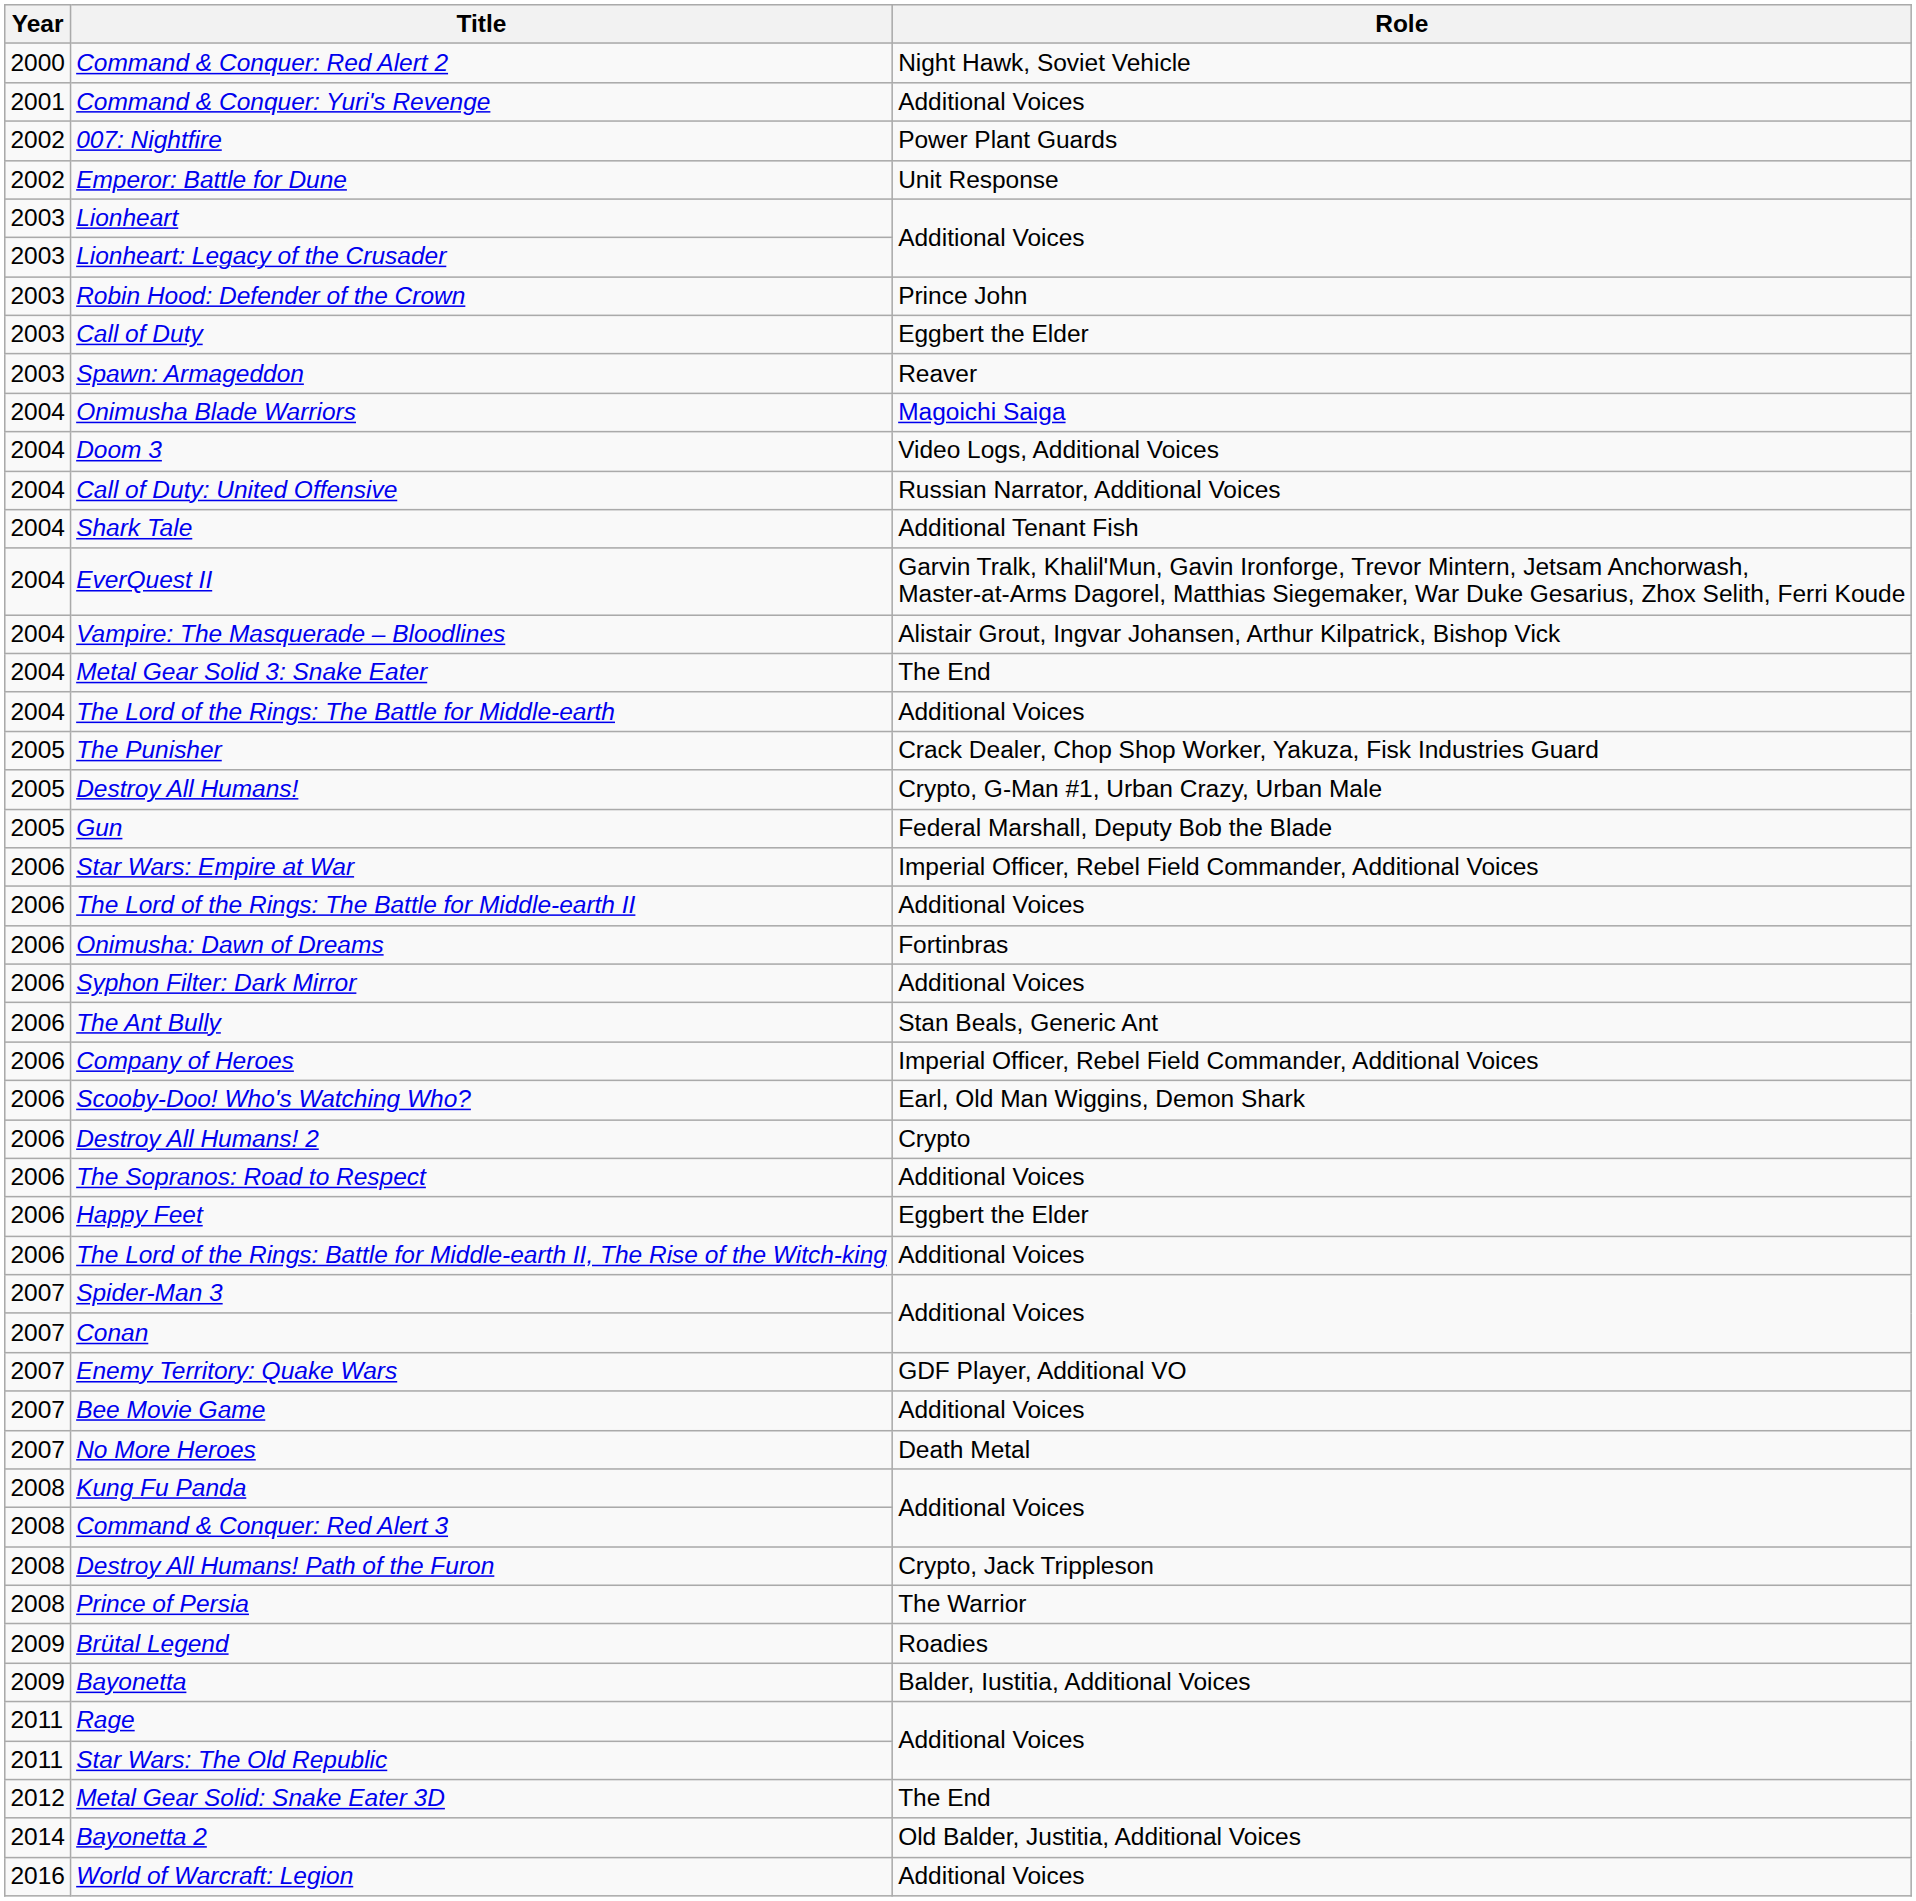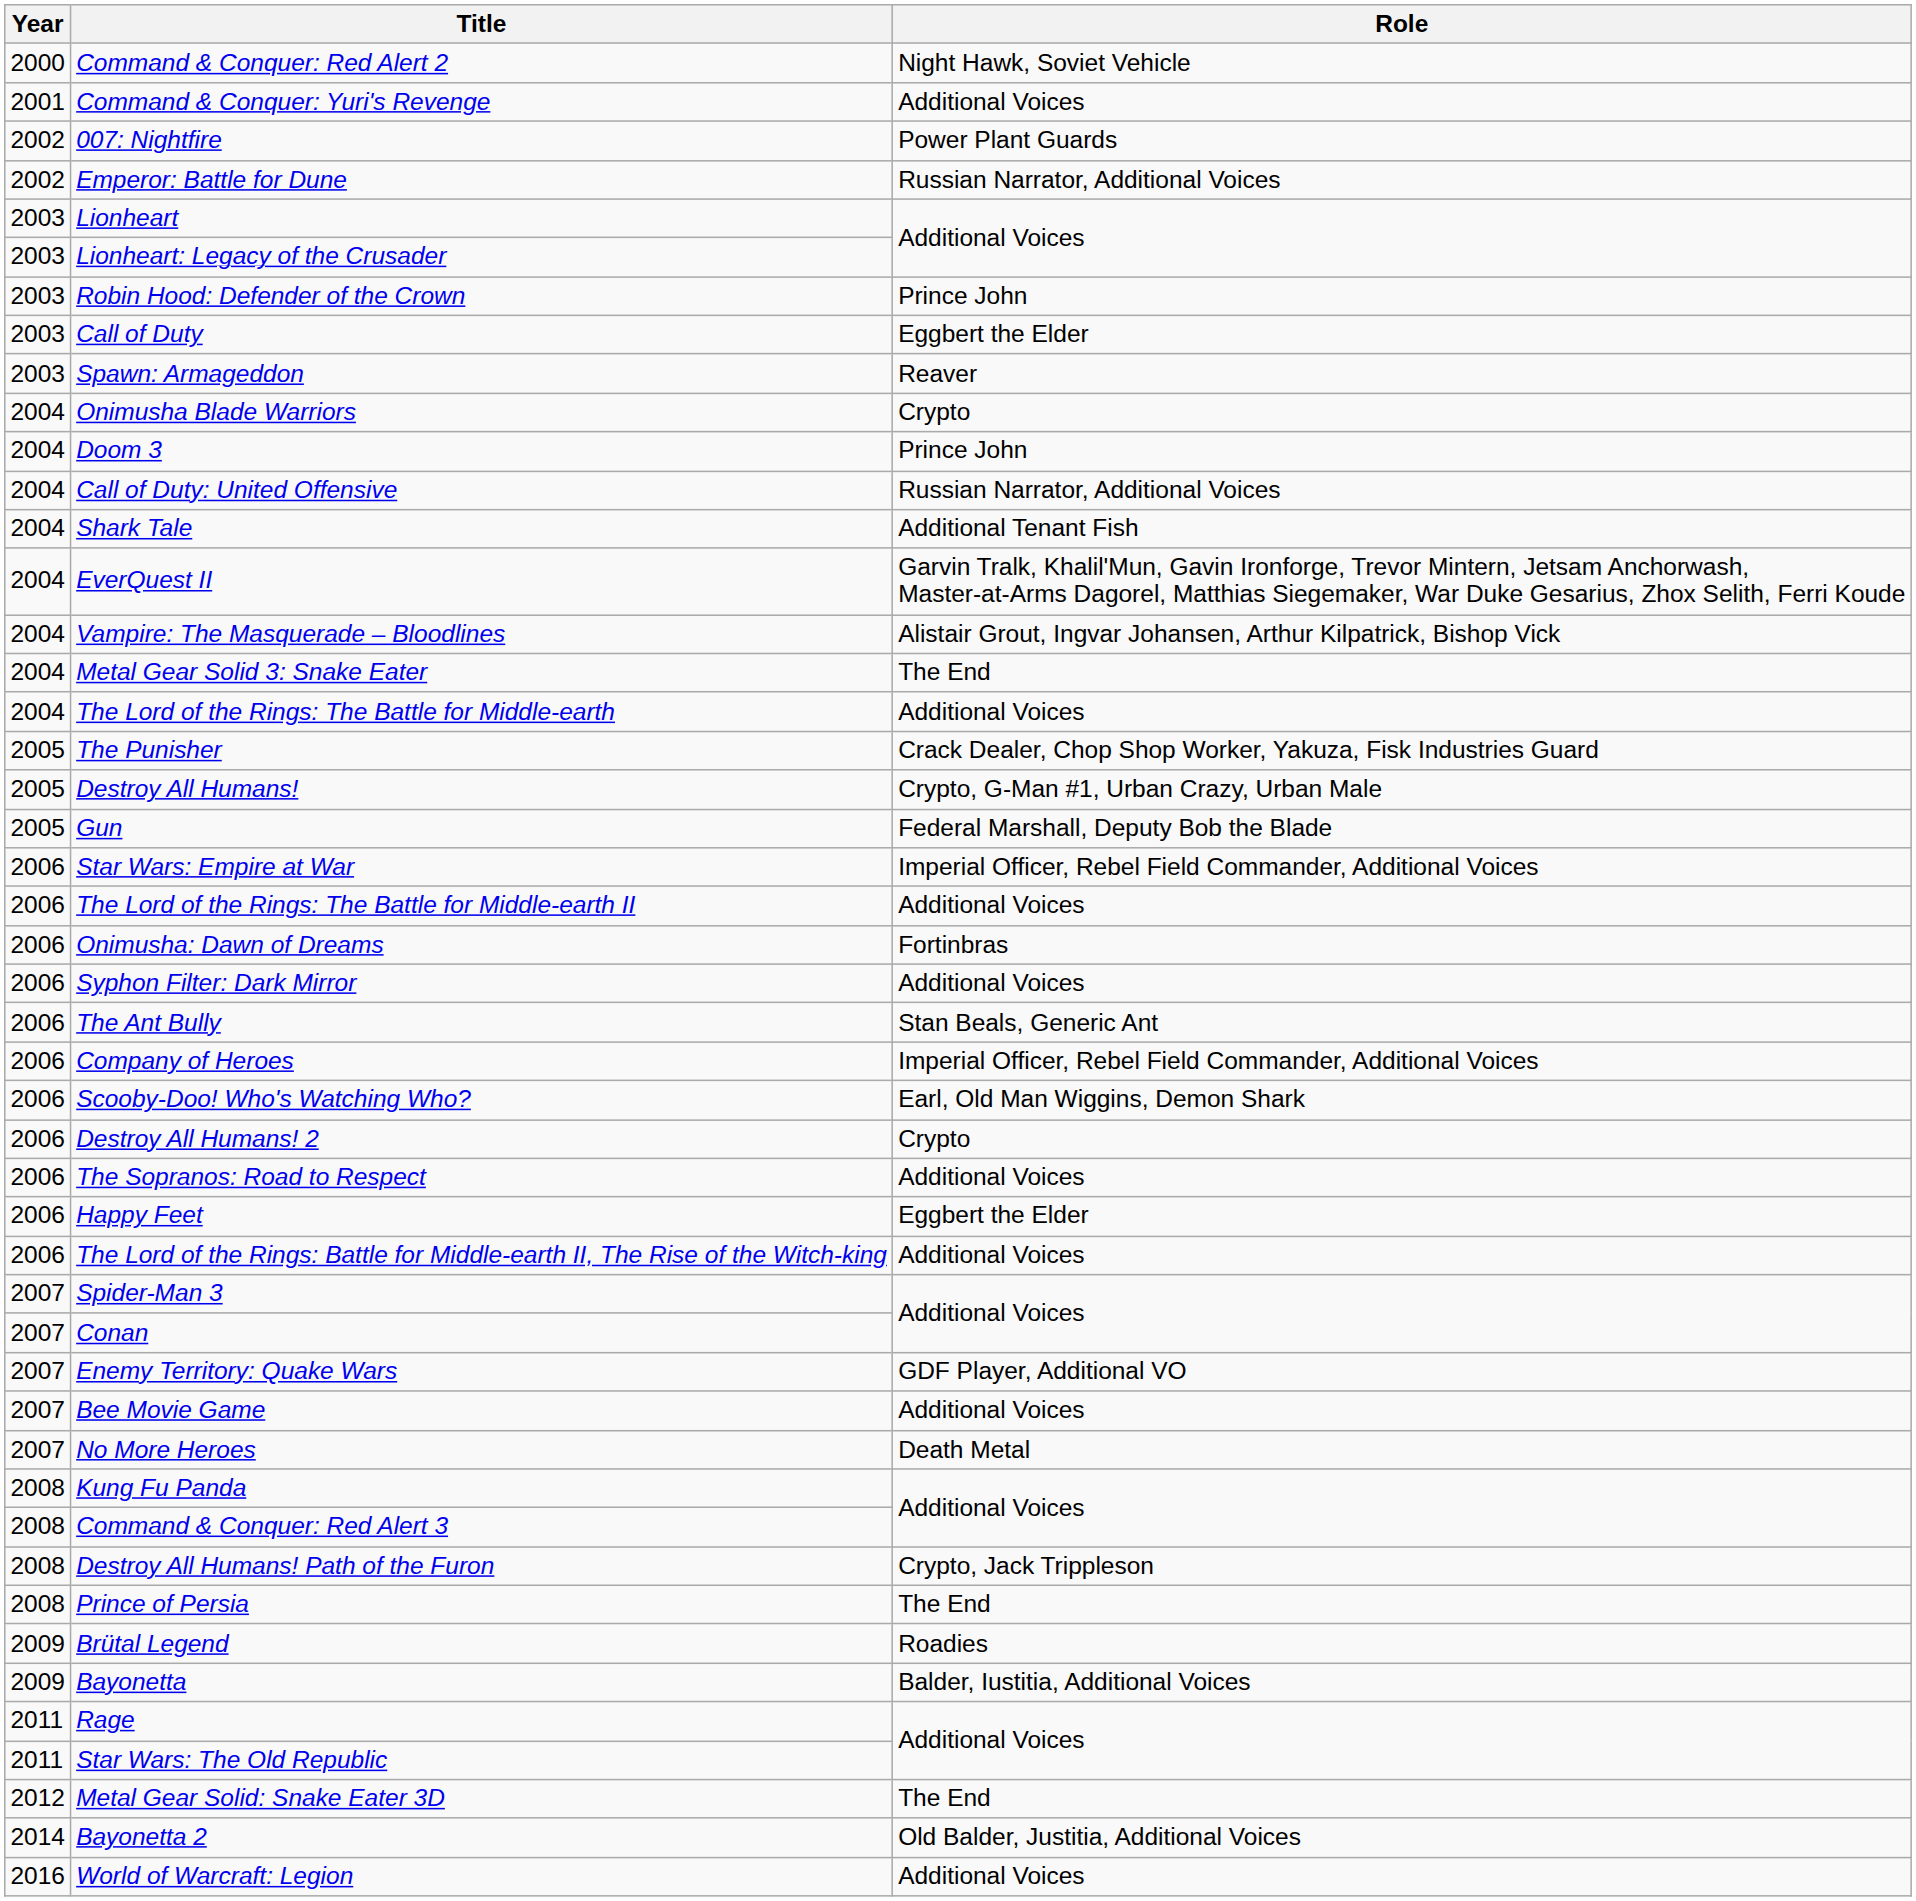(978, 179) Unit Response -> (1089, 179) Russian Narrator, Additional Voices
(982, 412) Magoichi Saiga -> (934, 412) Crypto
(1059, 450) Video Logs, Additional Voices -> (963, 450) Prince John
(962, 1604) The Warrior -> (944, 1604) The End
